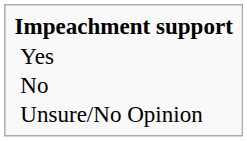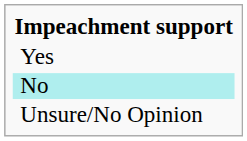(34, 86) no background -> (34, 86) paleturquoise background
